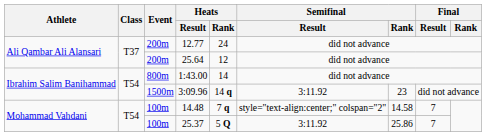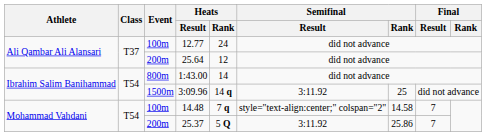(158, 44) 200m -> (158, 44) 100m
(402, 92) 23 -> (402, 92) 25
(158, 124) 100m -> (158, 124) 200m
